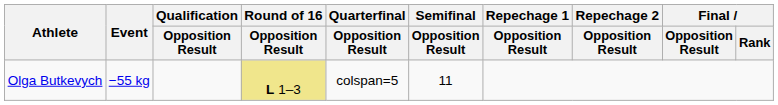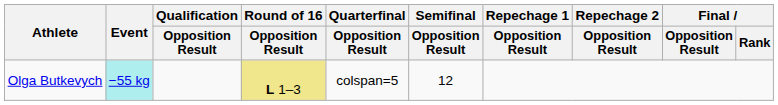(129, 81) no background -> (129, 81) paleturquoise background
(446, 81) 11 -> (446, 81) 12
